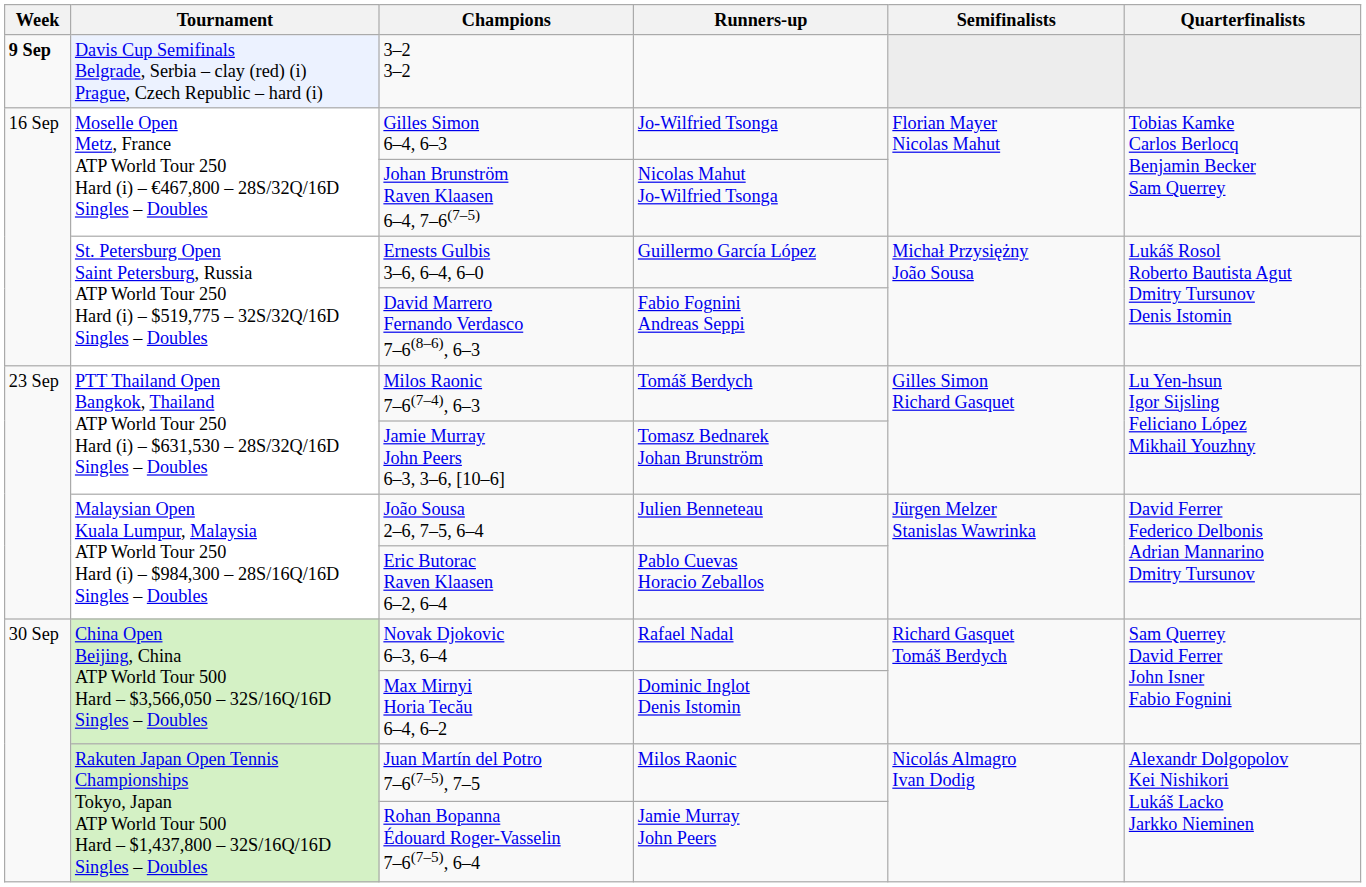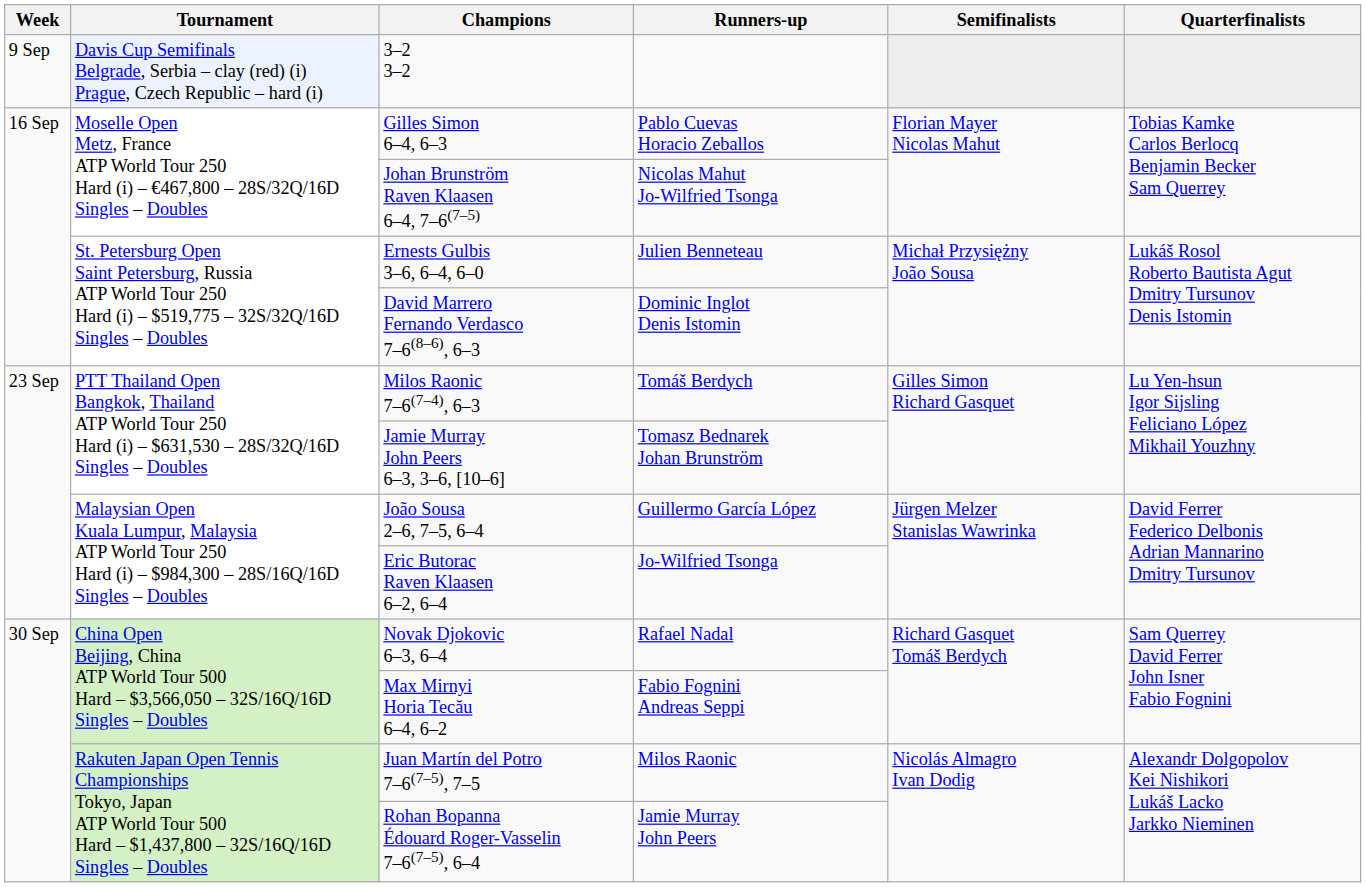(30, 49) bold -> (29, 49) normal
(708, 123) Jo-Wilfried Tsonga -> (701, 133) Pablo Cuevas Horacio Zeballos
(727, 251) Guillermo García López -> (700, 251) Julien Benneteau
(691, 314) Fabio Fognini Andreas Seppi -> (694, 314) Dominic Inglot Denis Istomin
(700, 508) Julien Benneteau -> (727, 508) Guillermo García López
(701, 571) Pablo Cuevas Horacio Zeballos -> (708, 560) Jo-Wilfried Tsonga
(694, 696) Dominic Inglot Denis Istomin -> (691, 696) Fabio Fognini Andreas Seppi
